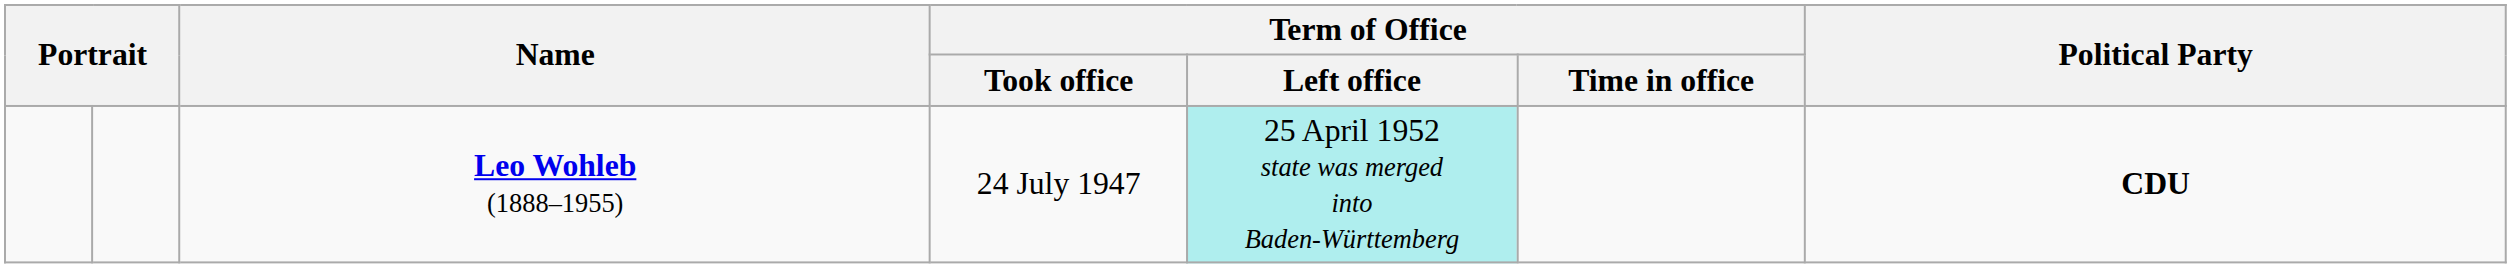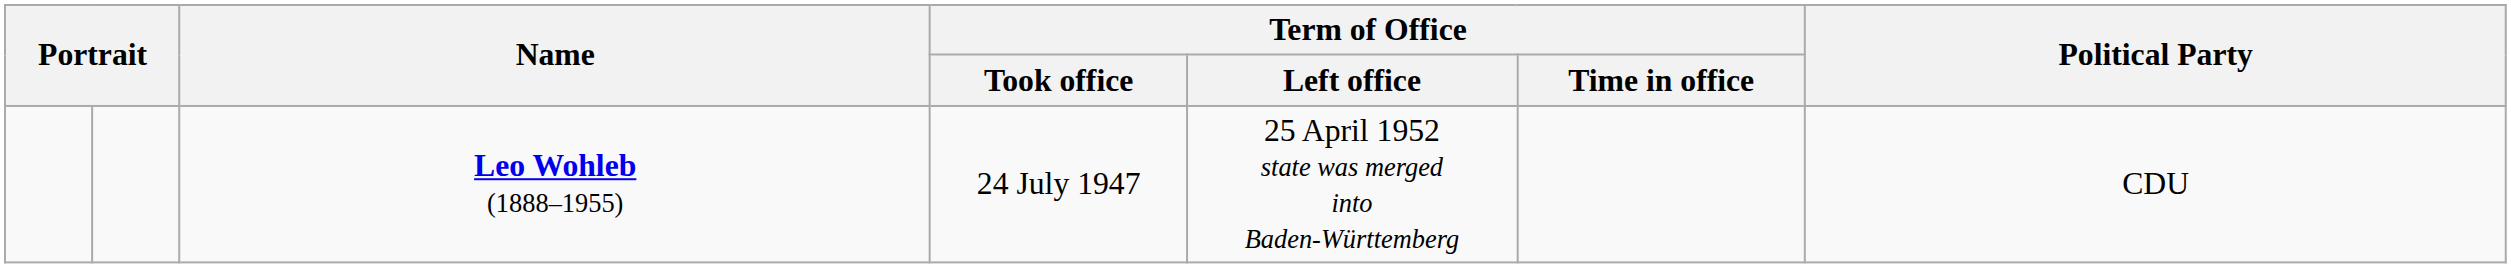(1352, 183) paleturquoise background -> (1352, 183) no background
(2156, 183) bold -> (2156, 183) normal
